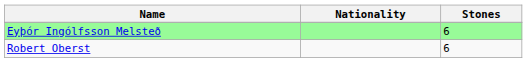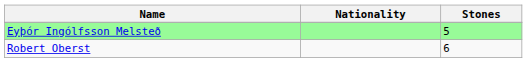(447, 31) 6 -> (447, 31) 5
